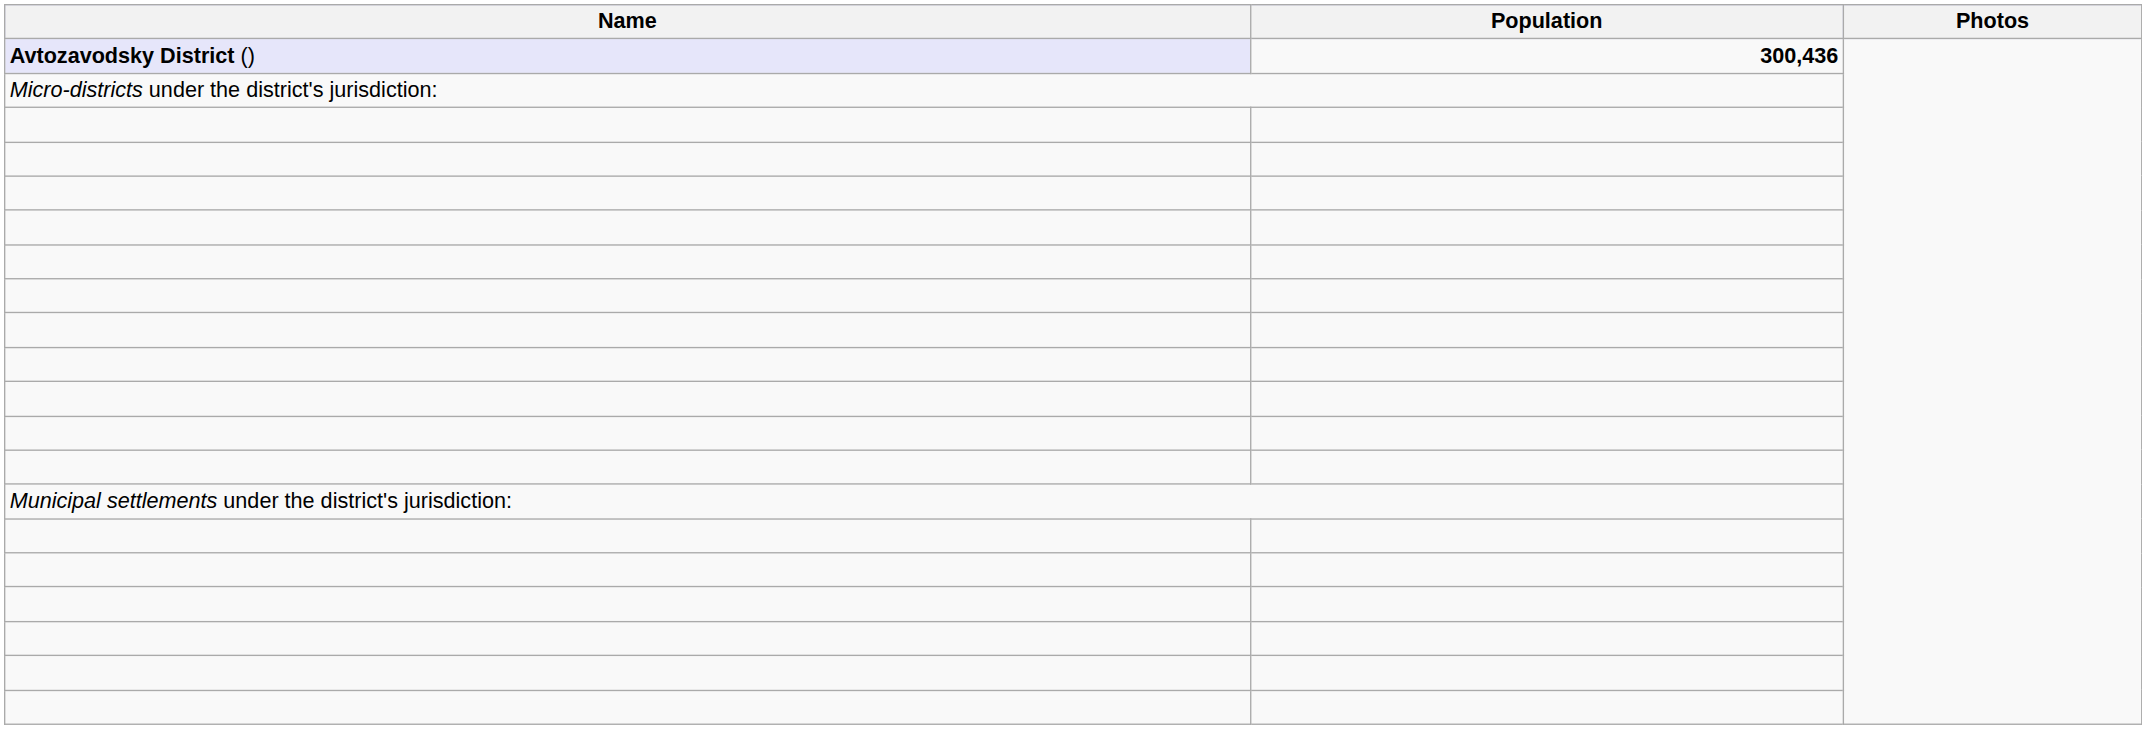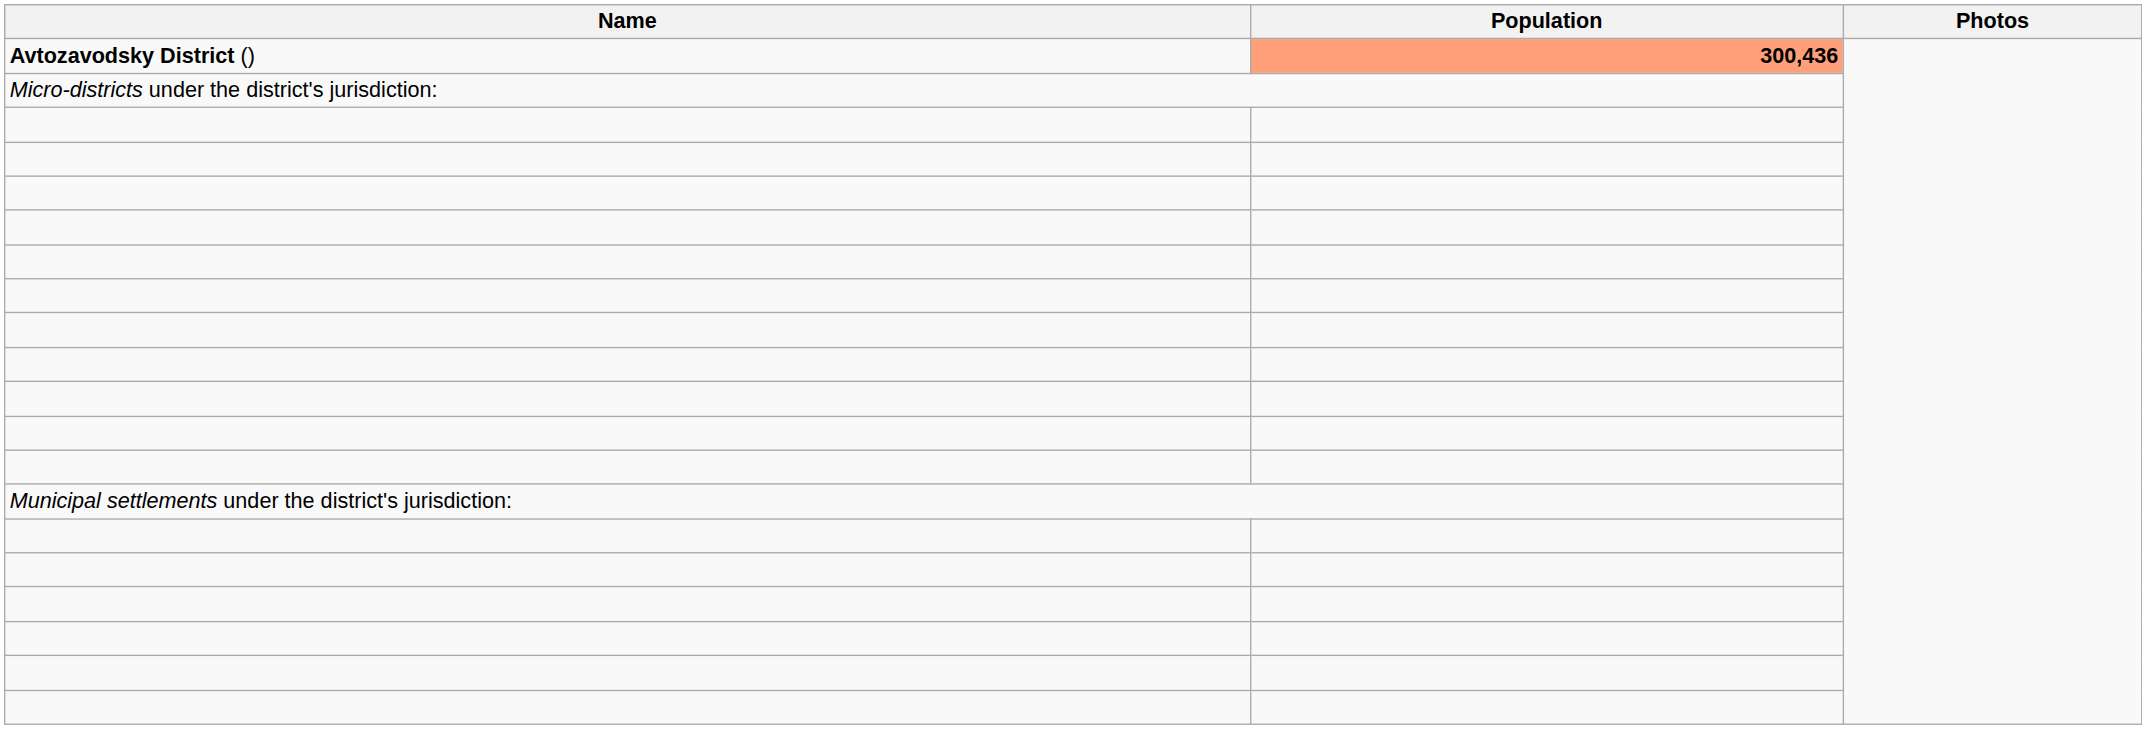(132, 55) lavender background -> (132, 55) no background
(1799, 55) no background -> (1799, 55) lightsalmon background
